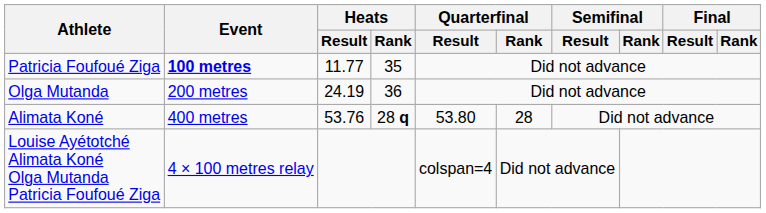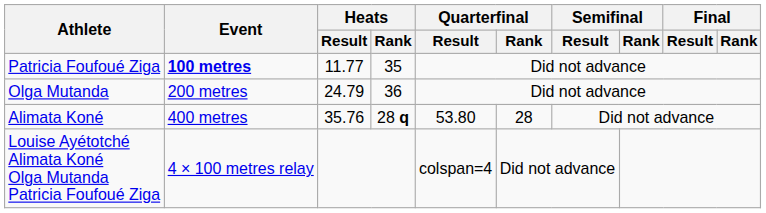(344, 92) 24.19 -> (344, 92) 24.79
(344, 117) 53.76 -> (344, 117) 35.76
